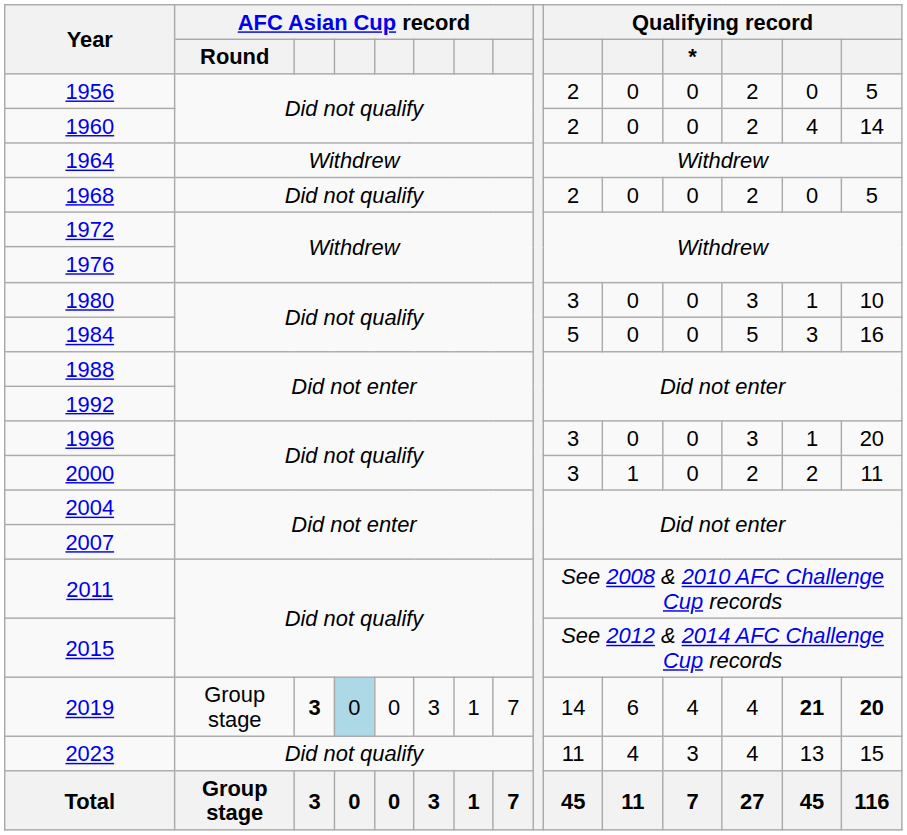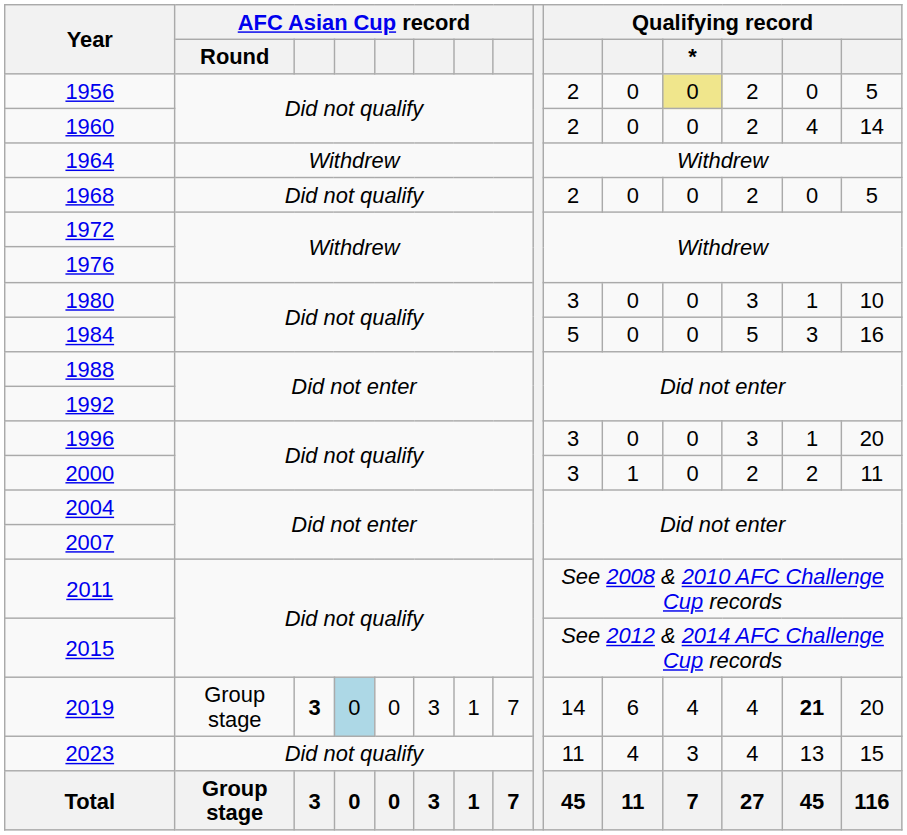(693, 92) no background -> (693, 92) khaki background
(872, 707) bold -> (872, 707) normal
